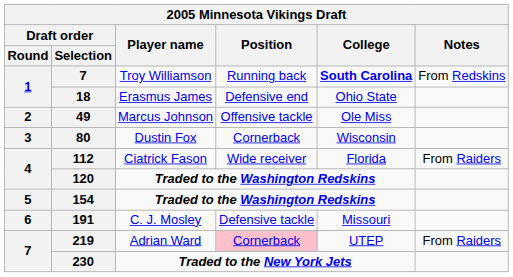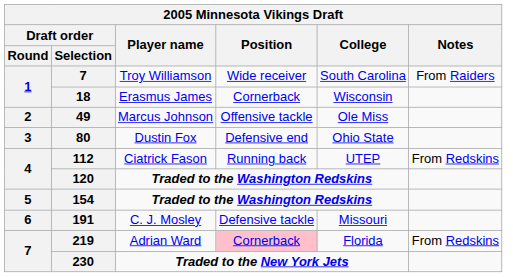(267, 76) Running back -> (267, 76) Wide receiver
(366, 76) bold -> (363, 76) normal
(462, 76) From Redskins -> (455, 76) From Raiders
(267, 96) Defensive end -> (267, 96) Cornerback
(366, 96) Ohio State -> (363, 96) Wisconsin
(267, 138) Cornerback -> (267, 138) Defensive end
(366, 138) Wisconsin -> (363, 138) Ohio State
(267, 158) Wide receiver -> (267, 158) Running back
(366, 158) Florida -> (363, 158) UTEP
(462, 158) From Raiders -> (455, 158) From Redskins
(366, 240) UTEP -> (363, 240) Florida
(462, 240) From Raiders -> (455, 240) From Redskins
